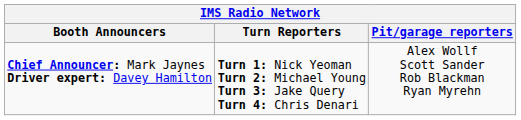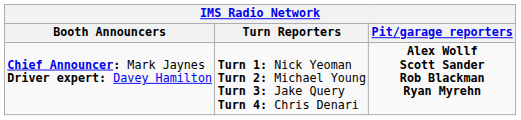(442, 72) normal -> (442, 72) bold
